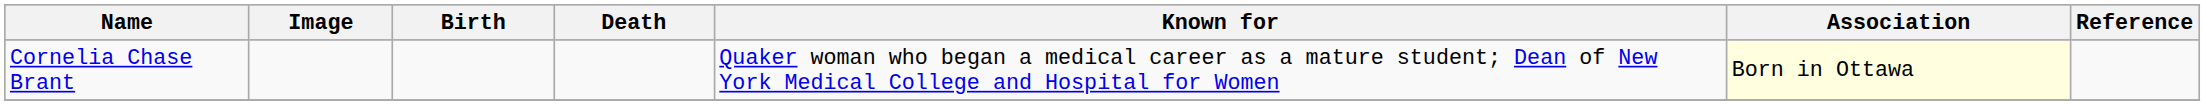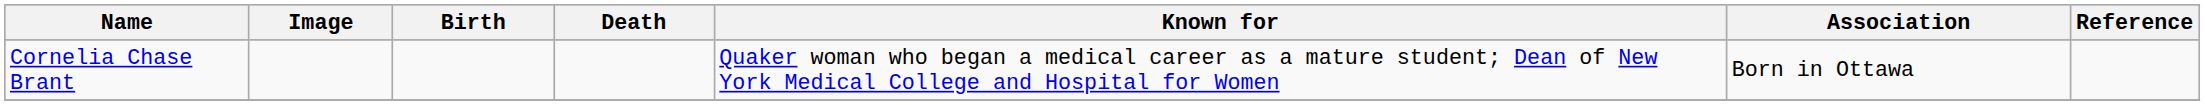(1823, 70) lightyellow background -> (1823, 70) no background
